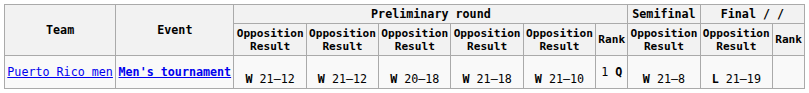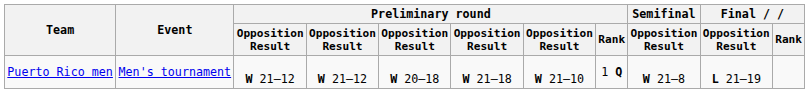(175, 72) bold -> (175, 72) normal
